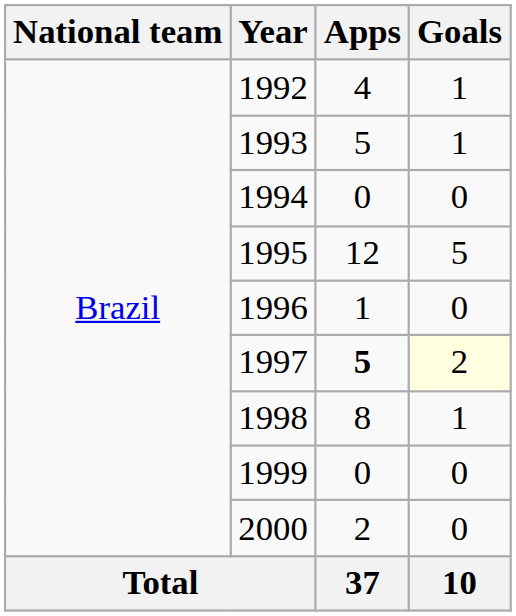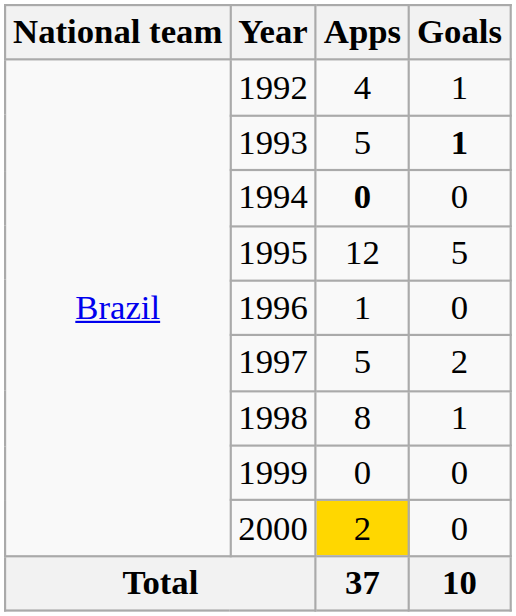(459, 142) normal -> (459, 142) bold
(362, 197) normal -> (362, 197) bold
(362, 362) bold -> (362, 362) normal
(459, 362) lightyellow background -> (459, 362) no background
(362, 527) no background -> (362, 527) gold background
